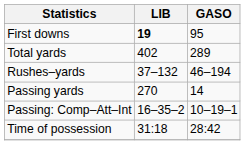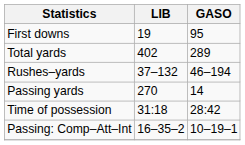(144, 33) bold -> (144, 33) normal
rows swapped: (69, 110) <-> (59, 130)
